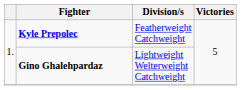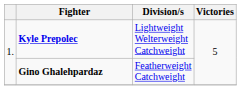(163, 33) Featherweight Catchweight -> (161, 39) Lightweight Welterweight Catchweight
(161, 66) Lightweight Welterweight Catchweight -> (163, 71) Featherweight Catchweight
